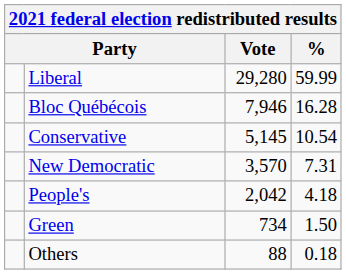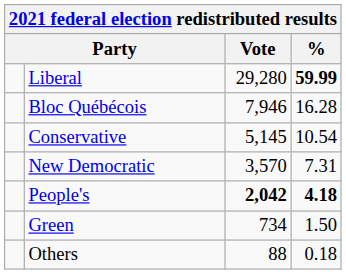(316, 78) normal -> (316, 78) bold
(266, 195) normal -> (266, 195) bold
(321, 195) normal -> (321, 195) bold
